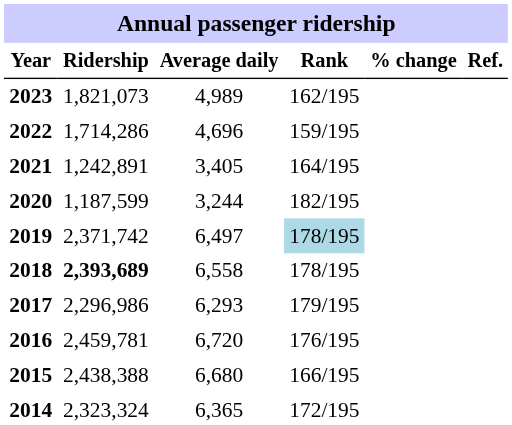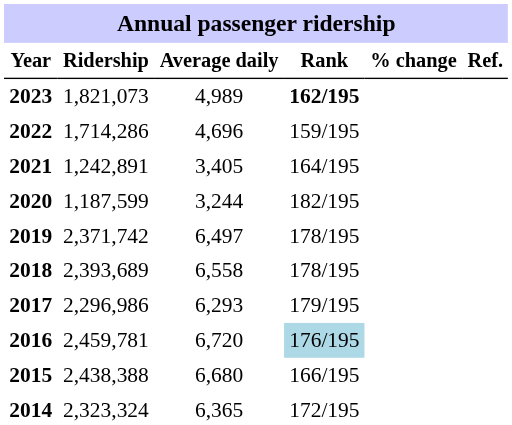(324, 96) normal -> (324, 96) bold
(324, 235) lightblue background -> (324, 235) no background
(106, 270) bold -> (106, 270) normal
(324, 340) no background -> (324, 340) lightblue background
